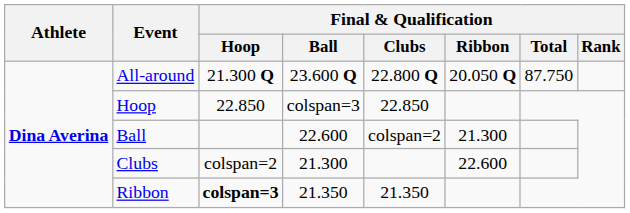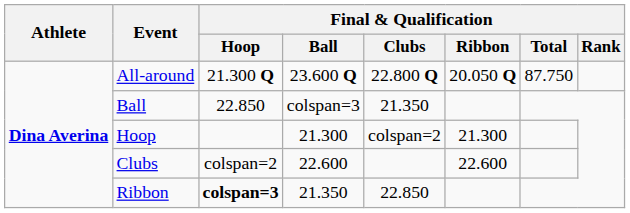(136, 105) Hoop -> (131, 105) Ball
(405, 105) 22.850 -> (405, 105) 21.350
(131, 134) Ball -> (136, 134) Hoop
(323, 134) 22.600 -> (323, 134) 21.300
(323, 163) 21.300 -> (323, 163) 22.600
(405, 193) 21.350 -> (405, 193) 22.850
